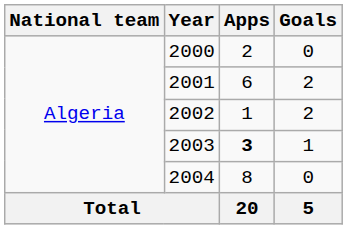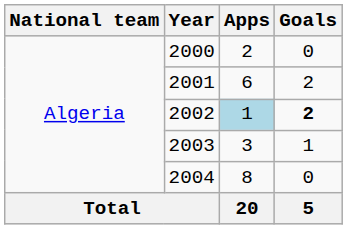(247, 114) no background -> (247, 114) lightblue background
(308, 114) normal -> (308, 114) bold
(247, 146) bold -> (247, 146) normal
